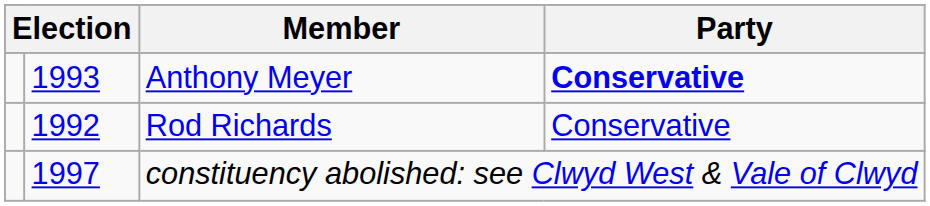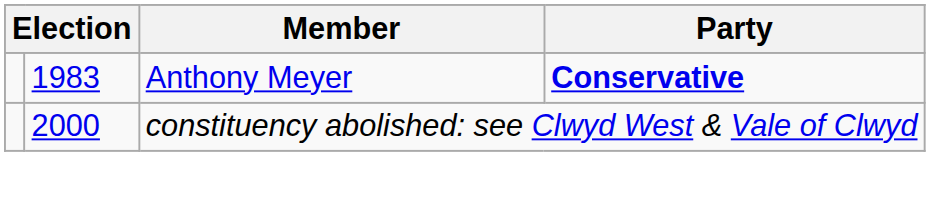(66, 77) 1993 -> (66, 77) 1983
- row: (239, 126)
(66, 175) 1997 -> (66, 126) 2000
